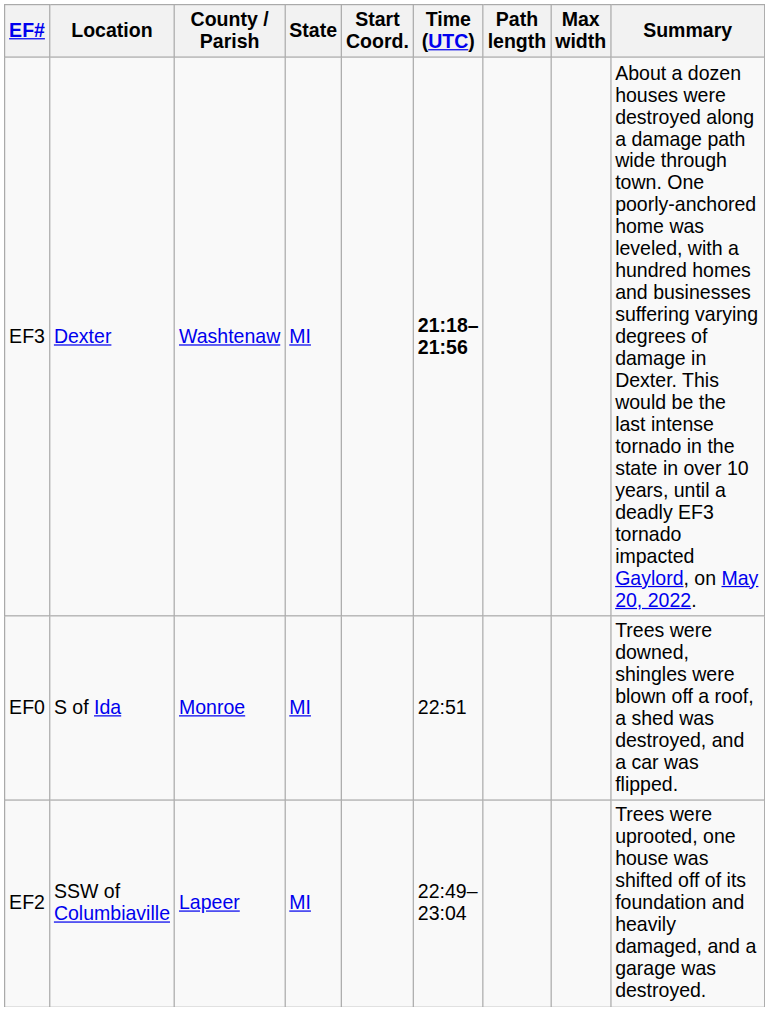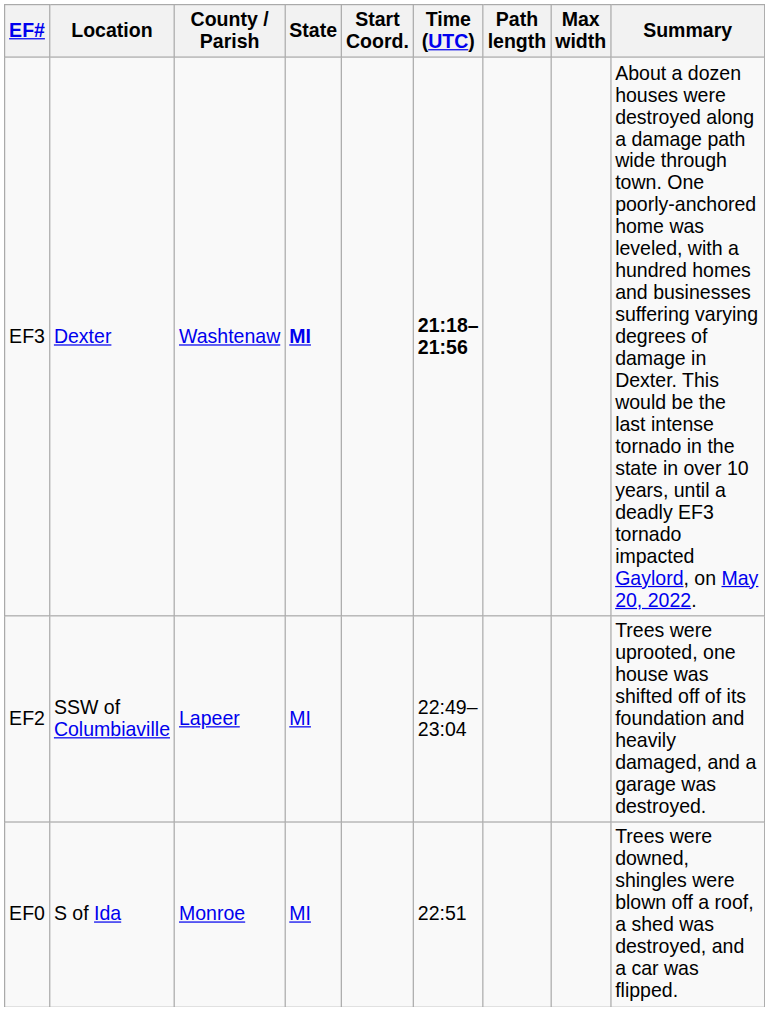(300, 336) normal -> (300, 336) bold
rows swapped: (27, 903) <-> (27, 707)
